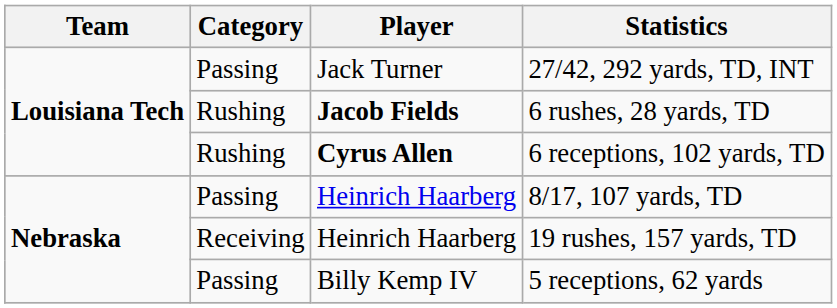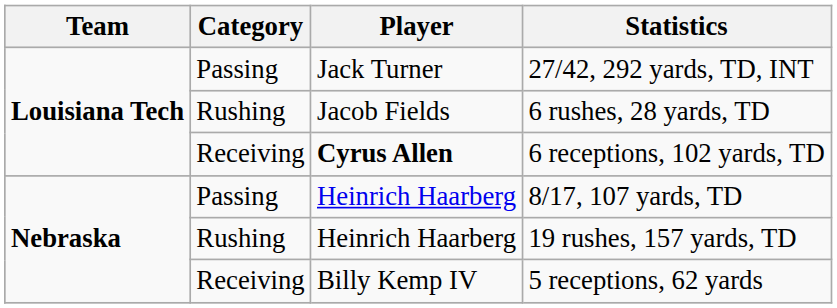(388, 111) bold -> (383, 111) normal
(241, 153) Rushing -> (251, 153) Receiving
(251, 238) Receiving -> (241, 238) Rushing
(237, 280) Passing -> (251, 280) Receiving
